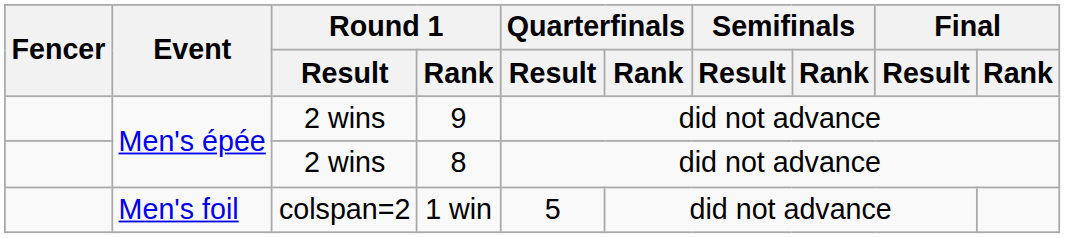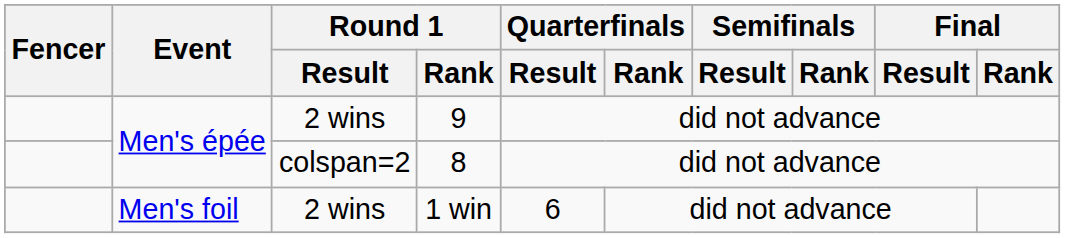(345, 163) 2 wins -> (345, 163) colspan=2
(345, 208) colspan=2 -> (345, 208) 2 wins
(553, 208) 5 -> (553, 208) 6
